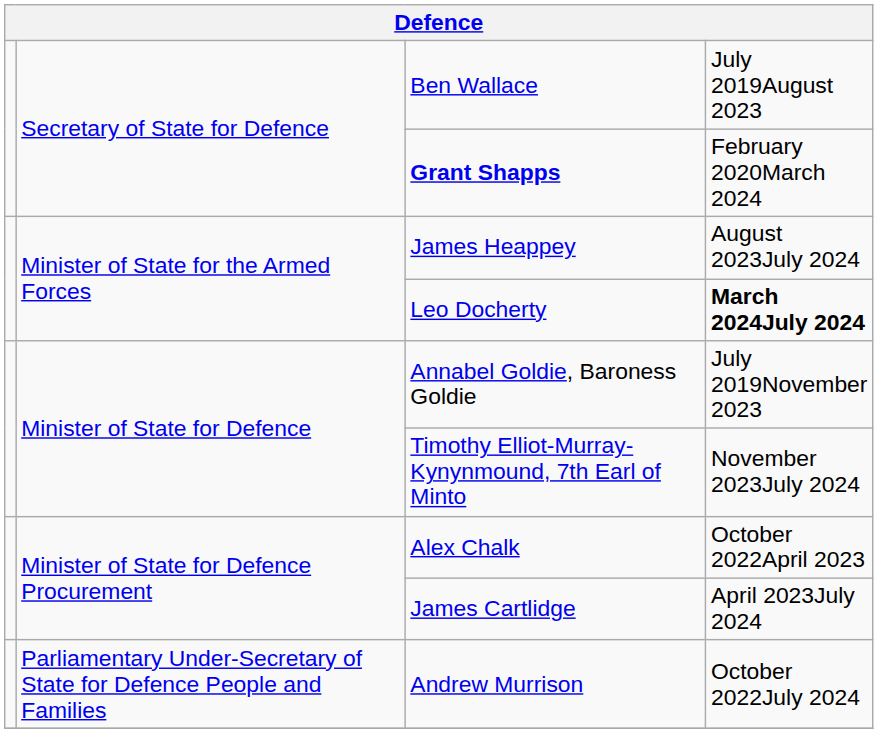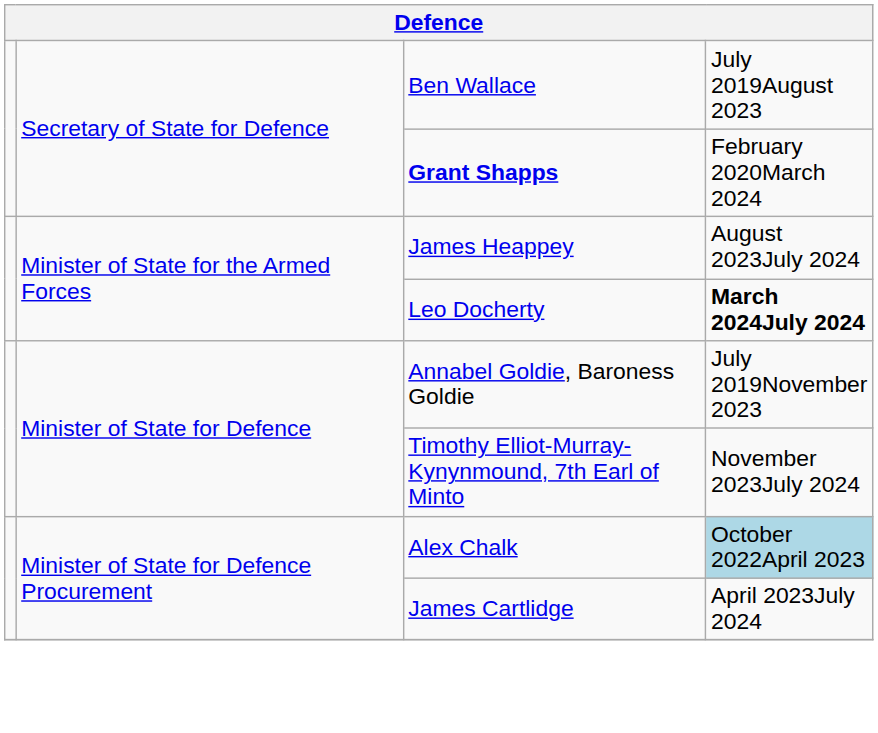(788, 546) no background -> (788, 546) lightblue background
- row: (497, 683)
